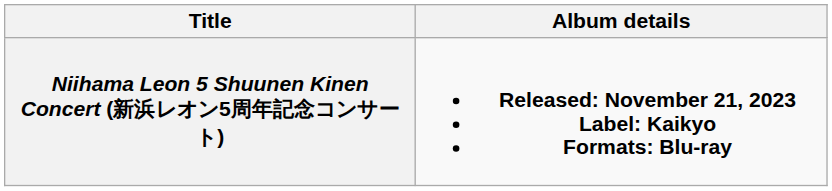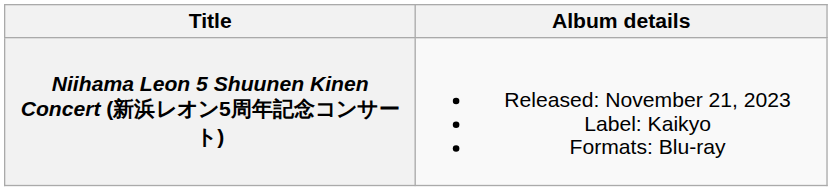(621, 124) bold -> (621, 124) normal
